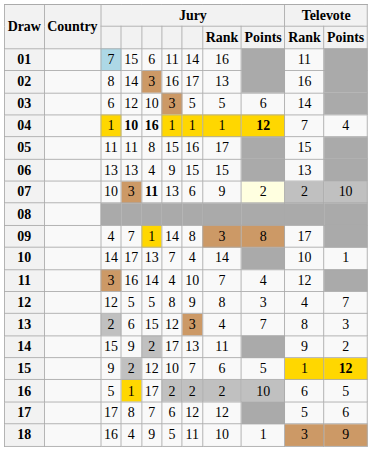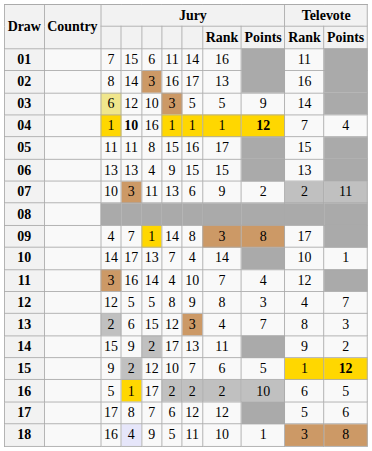(111, 59) lightblue background -> (111, 59) no background
(111, 103) no background -> (111, 103) khaki background
(263, 103) 6 -> (263, 103) 9
(152, 125) bold -> (152, 125) normal
(152, 192) bold -> (152, 192) normal
(263, 192) lightyellow background -> (263, 192) no background
(346, 192) 10 -> (346, 192) 11
(131, 434) no background -> (131, 434) lavender background
(346, 434) 9 -> (346, 434) 8
